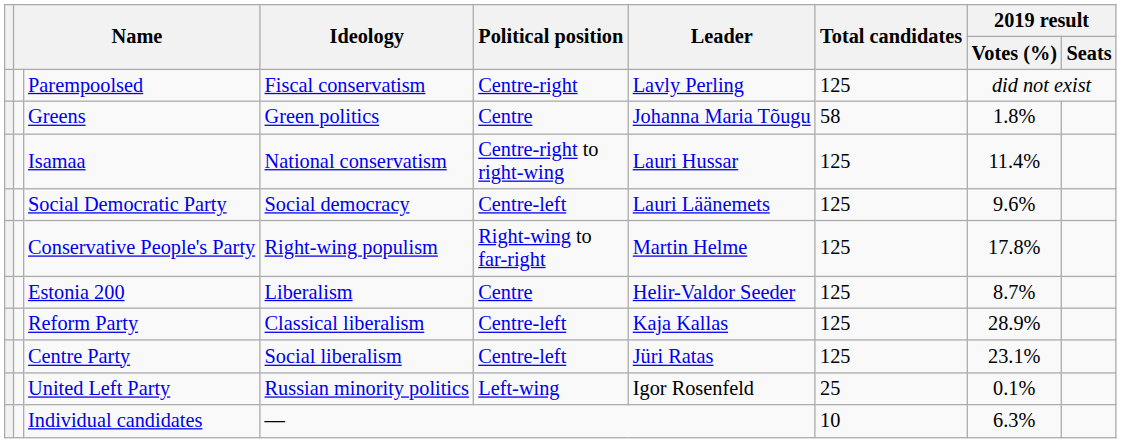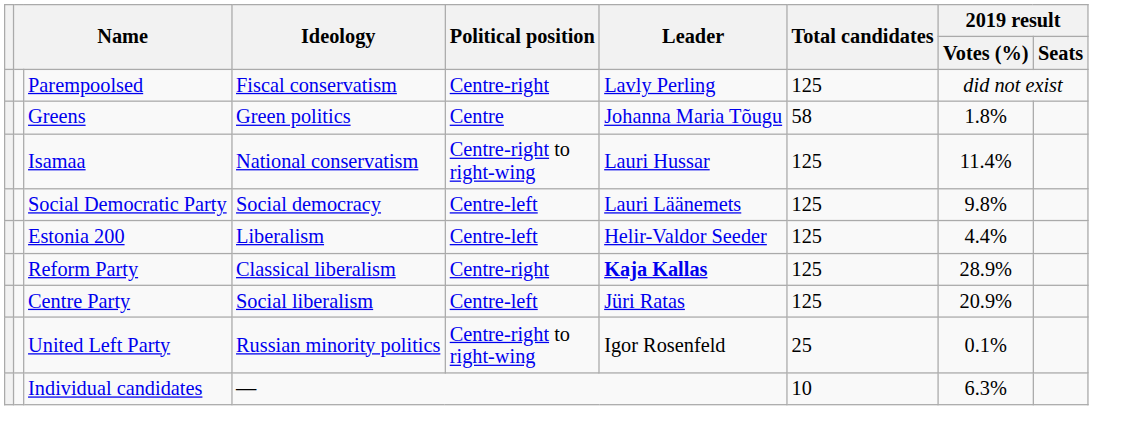(1014, 204) 9.6% -> (986, 204) 9.8%
- row: (142, 248)
(505, 291) Centre -> (494, 236) Centre-left
(1014, 291) 8.7% -> (986, 236) 4.4%
(522, 324) Centre-left -> (499, 269) Centre-right
(680, 324) normal -> (656, 269) bold
(1014, 356) 23.1% -> (986, 301) 20.9%
(519, 388) Left-wing -> (510, 344) Centre-right to right-wing
